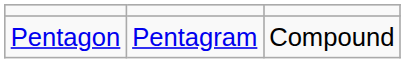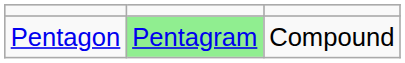(195, 36) no background -> (195, 36) lightgreen background
